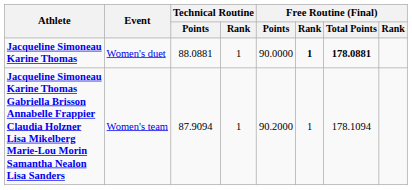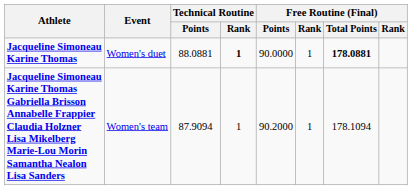(239, 53) normal -> (239, 53) bold
(310, 53) bold -> (310, 53) normal
